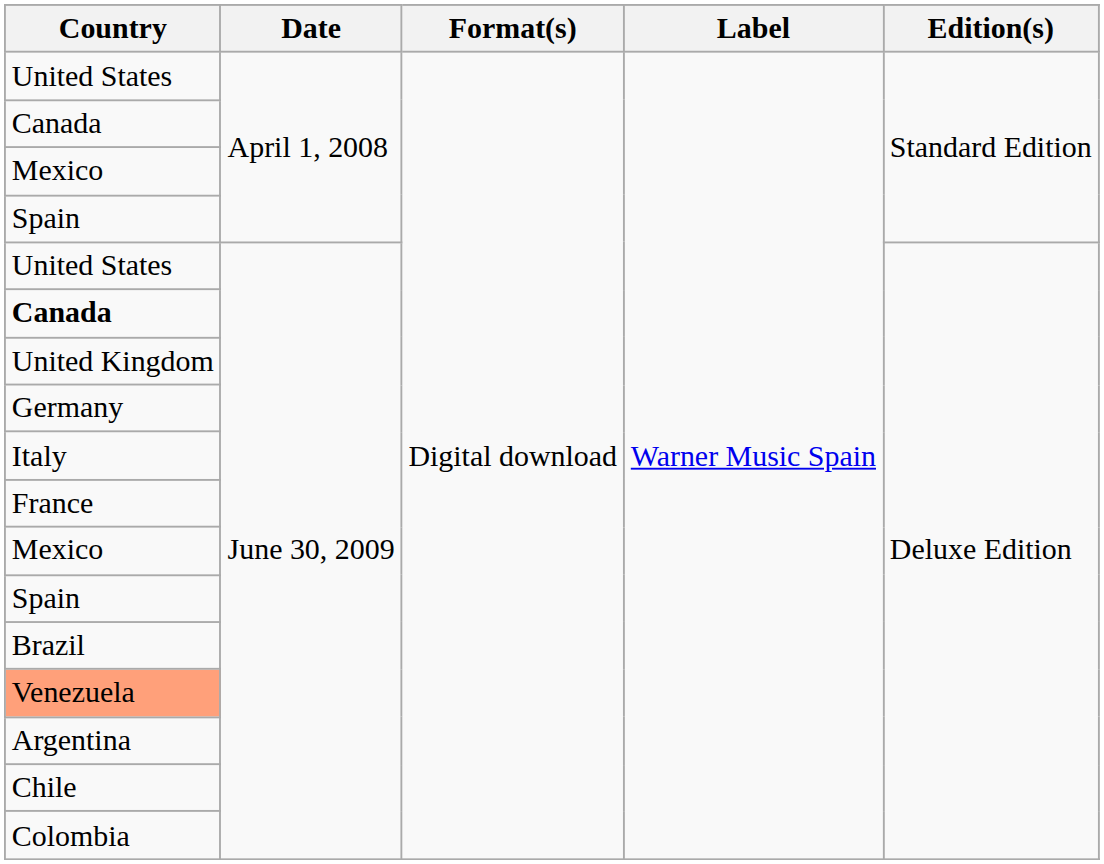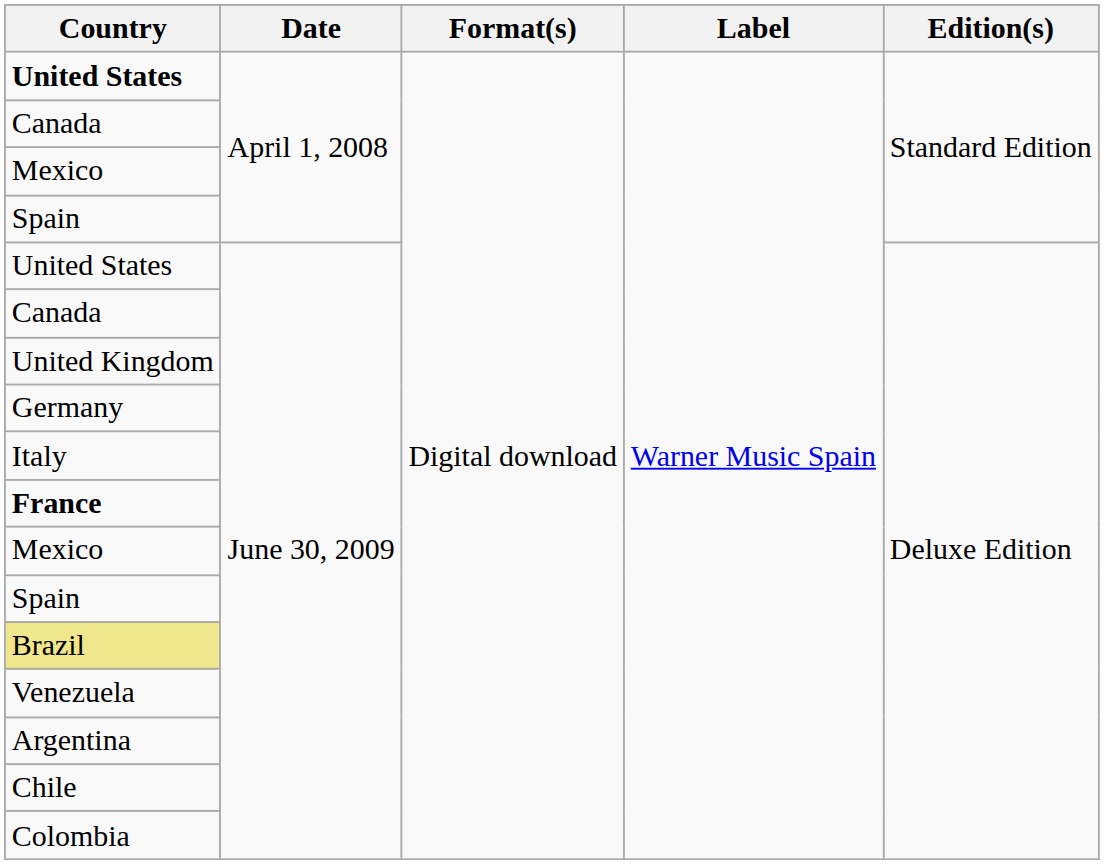(92, 75) normal -> (97, 75) bold
(62, 312) bold -> (57, 312) normal
(53, 502) normal -> (57, 502) bold
(48, 645) no background -> (48, 645) khaki background
(73, 692) lightsalmon background -> (73, 692) no background
